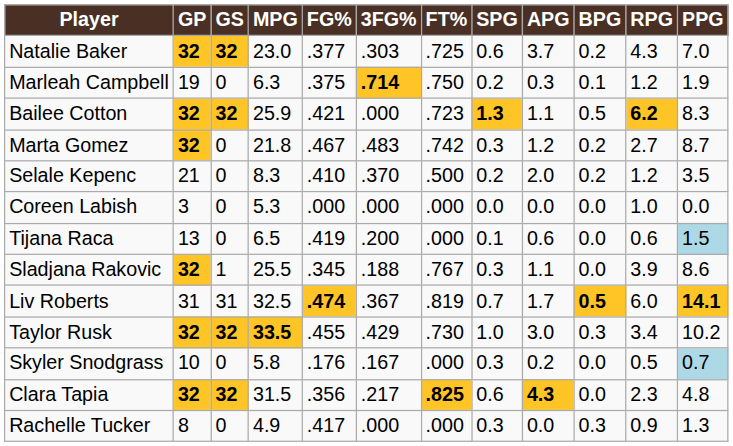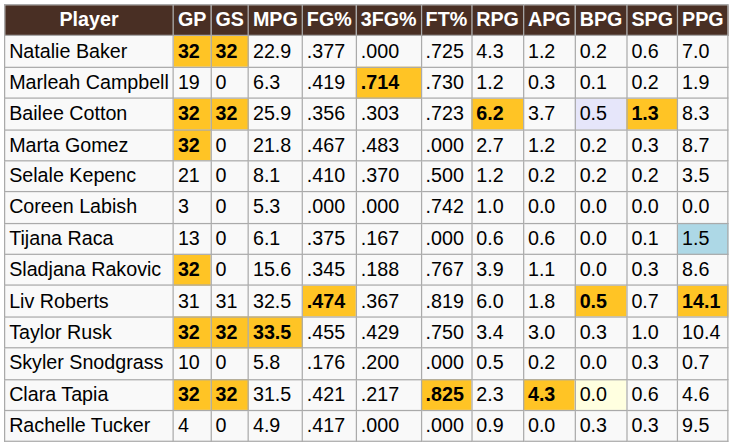columns swapped: (652, 20) <-> (497, 20)
(272, 51) 23.0 -> (272, 51) 22.9
(380, 51) .303 -> (380, 51) .000
(541, 51) 3.7 -> (542, 51) 1.2
(326, 82) .375 -> (326, 82) .419
(445, 82) .750 -> (445, 82) .730
(326, 113) .421 -> (326, 113) .356
(380, 113) .000 -> (380, 113) .303
(541, 113) 1.1 -> (542, 113) 3.7
(592, 113) no background -> (593, 113) lavender background
(445, 144) .742 -> (445, 144) .000
(267, 176) 8.3 -> (267, 176) 8.1
(541, 176) 2.0 -> (542, 176) 0.2
(445, 207) .000 -> (445, 207) .742
(267, 238) 6.5 -> (267, 238) 6.1
(326, 238) .419 -> (326, 238) .375
(380, 238) .200 -> (380, 238) .167
(221, 269) 1 -> (221, 269) 0
(272, 269) 25.5 -> (272, 269) 15.6
(541, 301) 1.7 -> (542, 301) 1.8
(445, 332) .730 -> (445, 332) .750
(701, 332) 10.2 -> (701, 332) 10.4
(380, 363) .167 -> (380, 363) .200
(696, 363) lightblue background -> (696, 363) no background
(326, 394) .356 -> (326, 394) .421
(592, 394) no background -> (593, 394) lightyellow background
(696, 394) 4.8 -> (696, 394) 4.6
(183, 425) 8 -> (183, 425) 4
(696, 425) 1.3 -> (696, 425) 9.5
